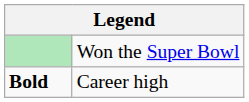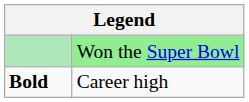(158, 50) no background -> (158, 50) lightgreen background
